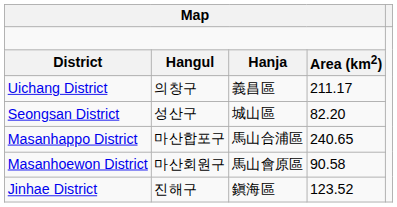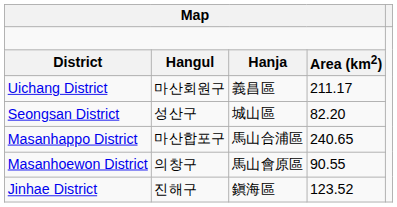(176, 88) 의창구 -> (190, 88) 마산회원구
(190, 164) 마산회원구 -> (176, 164) 의창구
(328, 164) 90.58 -> (328, 164) 90.55
